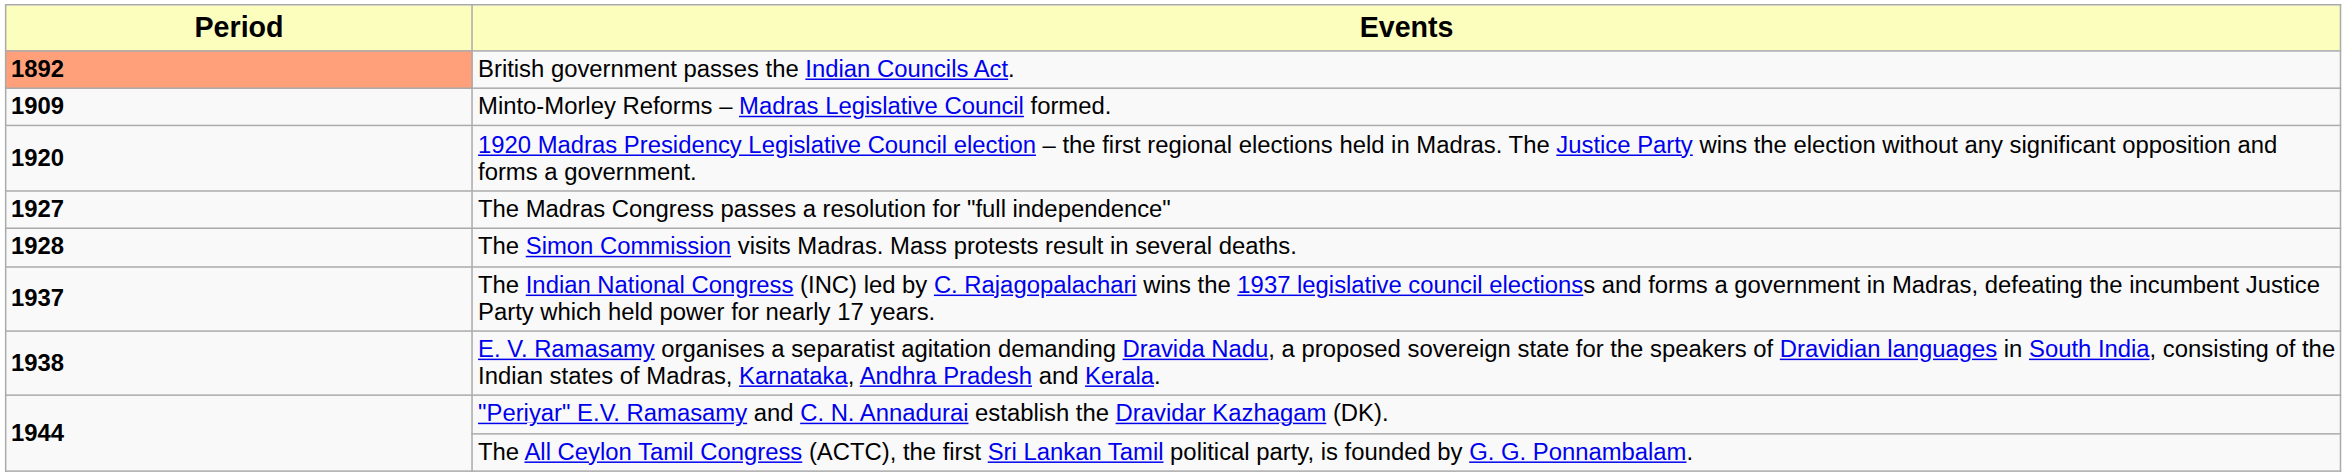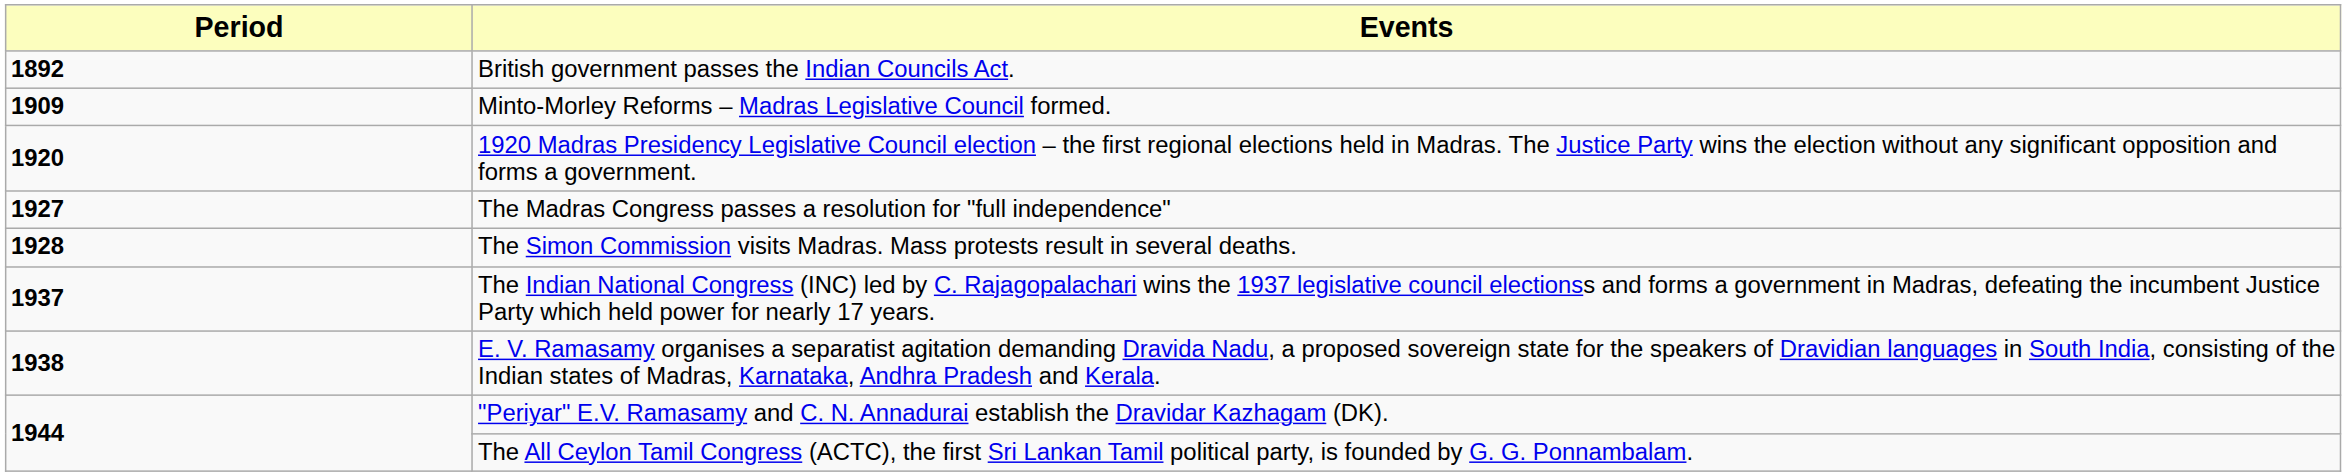(38, 69) lightsalmon background -> (38, 69) no background
